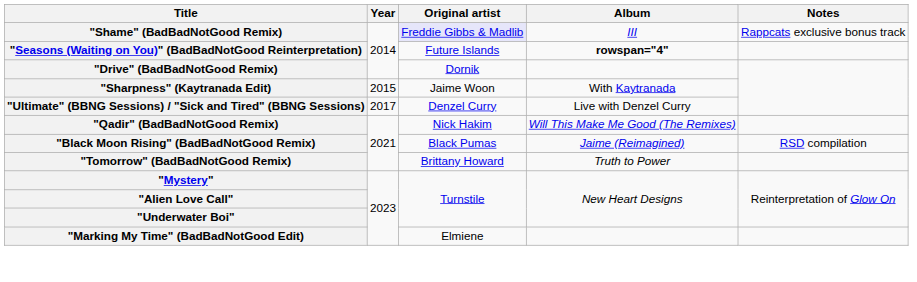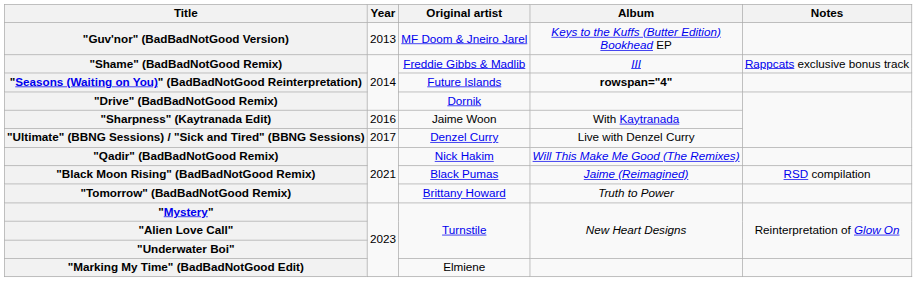+ row: (186, 38)
(462, 32) lavender background -> (464, 63) no background
(383, 87) 2015 -> (383, 119) 2016
